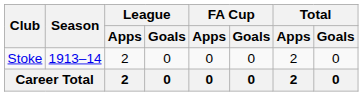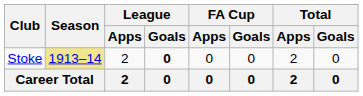(75, 58) no background -> (75, 58) khaki background
(167, 58) normal -> (167, 58) bold
